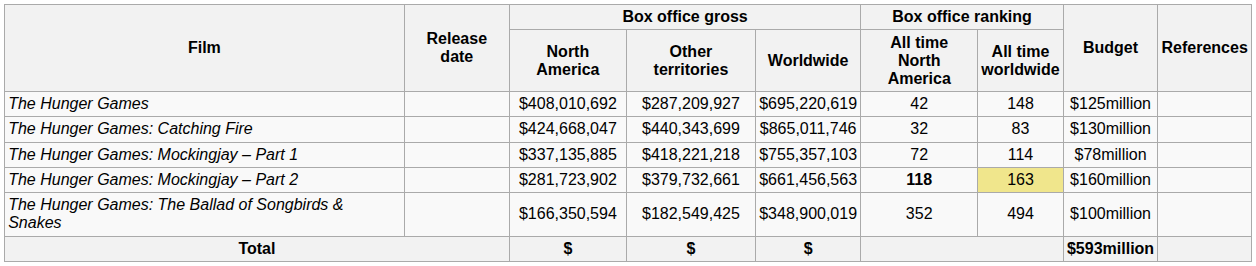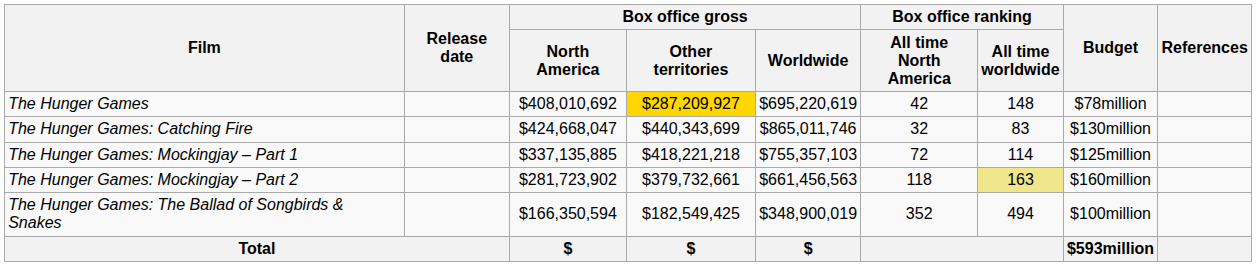(691, 103) no background -> (691, 103) gold background
(1111, 103) $125million -> (1111, 103) $78million
(1111, 154) $78million -> (1111, 154) $125million
(919, 180) bold -> (919, 180) normal
